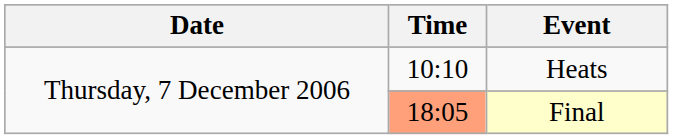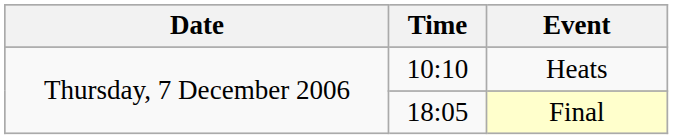(438, 111) lightsalmon background -> (438, 111) no background
